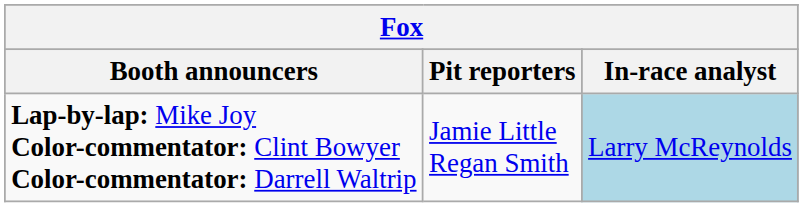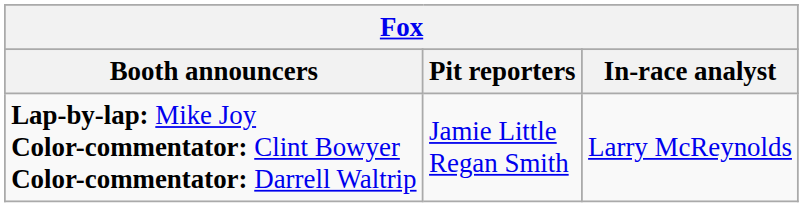(690, 147) lightblue background -> (690, 147) no background
